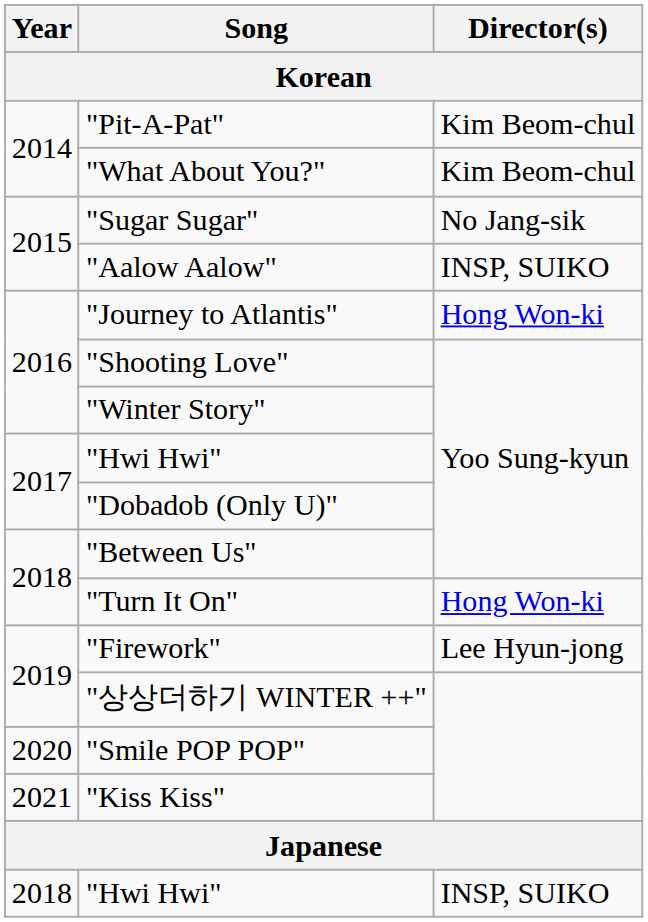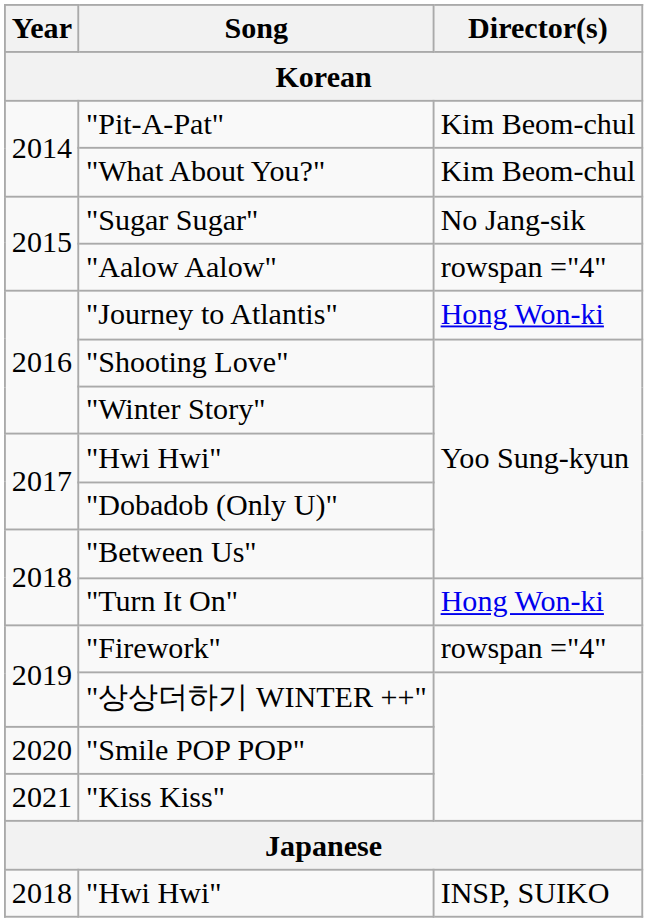(525, 266) INSP, SUIKO -> (524, 266) rowspan ="4"
(532, 648) Lee Hyun-jong -> (524, 648) rowspan ="4"
